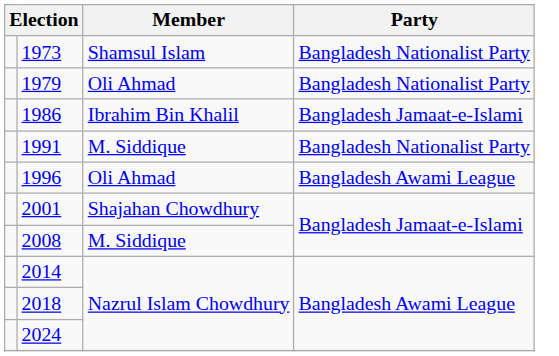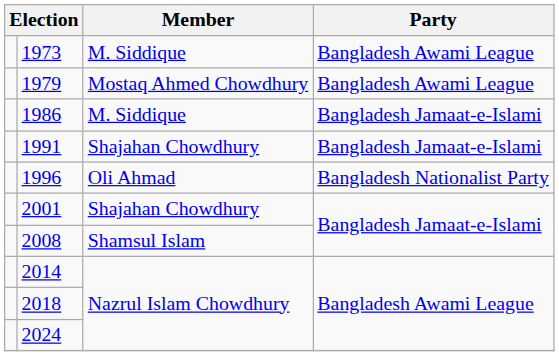(146, 51) Shamsul Islam -> (137, 51) M. Siddique
(414, 51) Bangladesh Nationalist Party -> (426, 51) Bangladesh Awami League
(132, 83) Oli Ahmad -> (198, 83) Mostaq Ahmed Chowdhury
(414, 83) Bangladesh Nationalist Party -> (426, 83) Bangladesh Awami League
(163, 114) Ibrahim Bin Khalil -> (137, 114) M. Siddique
(137, 146) M. Siddique -> (173, 146) Shajahan Chowdhury
(414, 146) Bangladesh Nationalist Party -> (429, 146) Bangladesh Jamaat-e-Islami
(407, 177) Bangladesh Awami League -> (433, 177) Bangladesh Nationalist Party
(137, 240) M. Siddique -> (146, 240) Shamsul Islam
